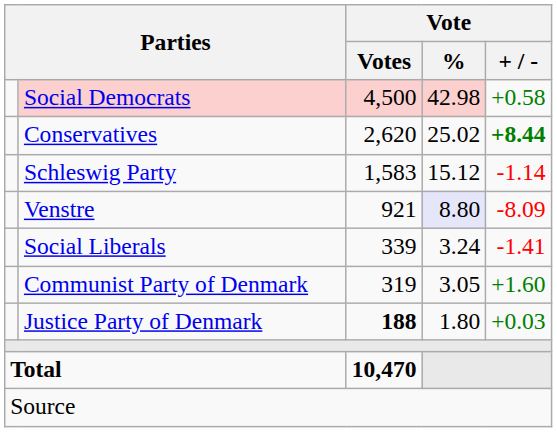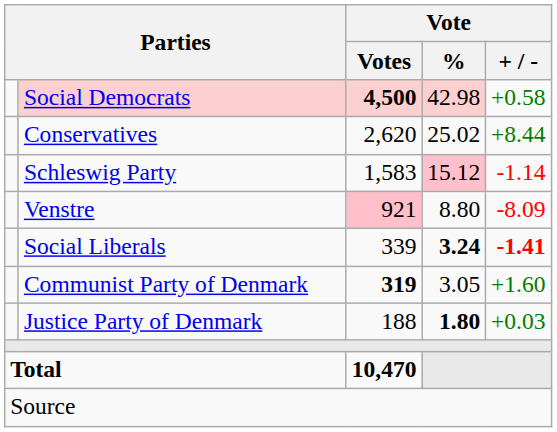(390, 97) normal -> (390, 97) bold
(518, 135) bold -> (518, 135) normal
(454, 172) no background -> (454, 172) pink background
(399, 209) no background -> (399, 209) pink background
(460, 209) lavender background -> (460, 209) no background
(460, 246) normal -> (460, 246) bold
(521, 246) normal -> (521, 246) bold
(399, 284) normal -> (399, 284) bold
(399, 321) bold -> (399, 321) normal
(460, 321) normal -> (460, 321) bold
